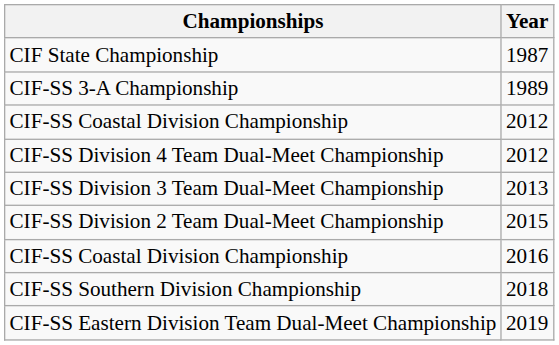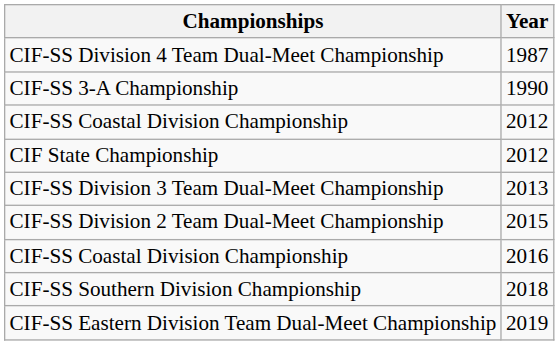(114, 54) CIF State Championship -> (227, 54) CIF-SS Division 4 Team Dual-Meet Championship
(527, 88) 1989 -> (527, 88) 1990
(227, 155) CIF-SS Division 4 Team Dual-Meet Championship -> (114, 155) CIF State Championship
